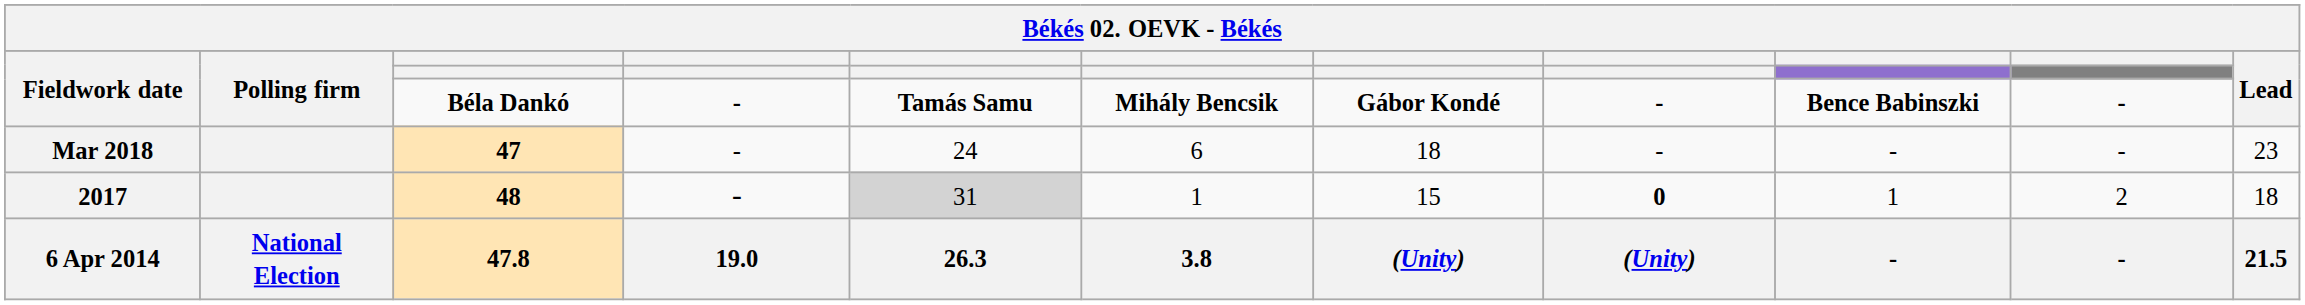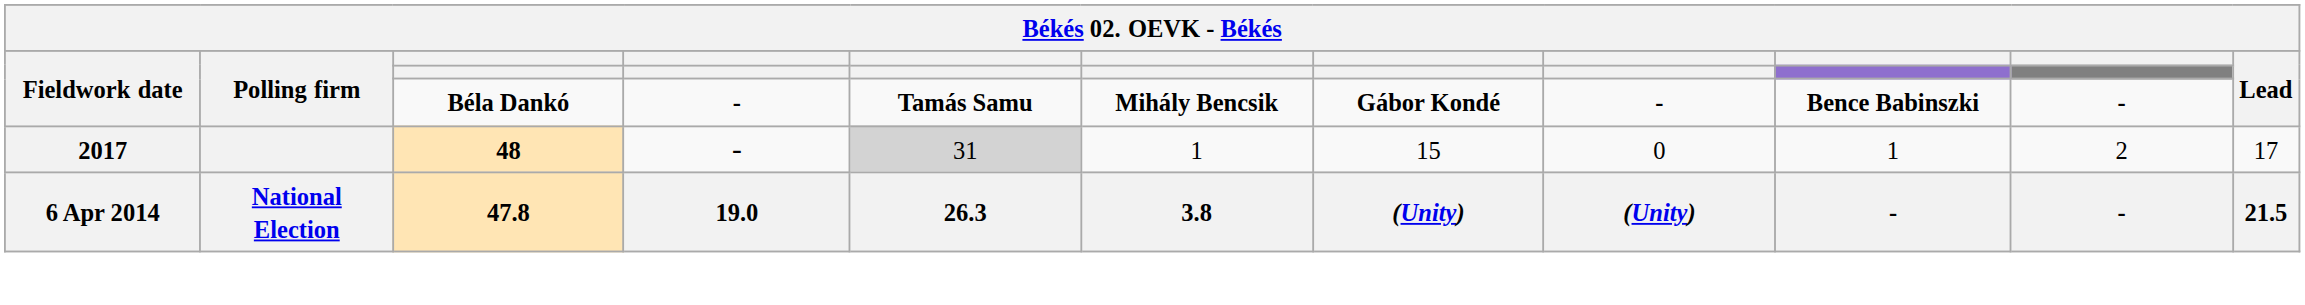- row: (103, 150)
(1659, 195) bold -> (1659, 150) normal
(2266, 196) 18 -> (2266, 150) 17
